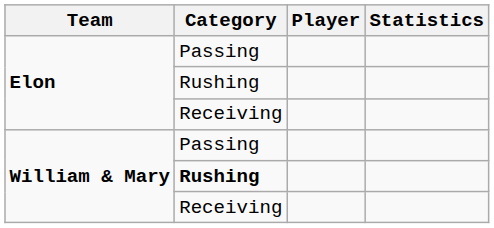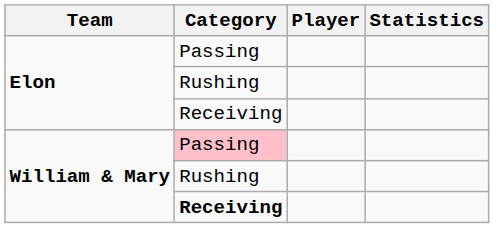(219, 145) no background -> (219, 145) pink background
(219, 176) bold -> (219, 176) normal
(231, 207) normal -> (231, 207) bold
